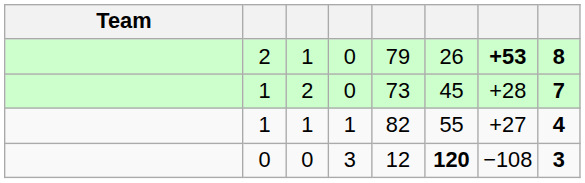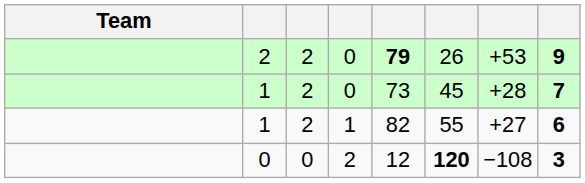(307, 56) 1 -> (307, 56) 2
(398, 56) normal -> (398, 56) bold
(508, 56) bold -> (508, 56) normal
(559, 56) 8 -> (559, 56) 9
(307, 125) 1 -> (307, 125) 2
(559, 125) 4 -> (559, 125) 6
(350, 159) 3 -> (350, 159) 2
